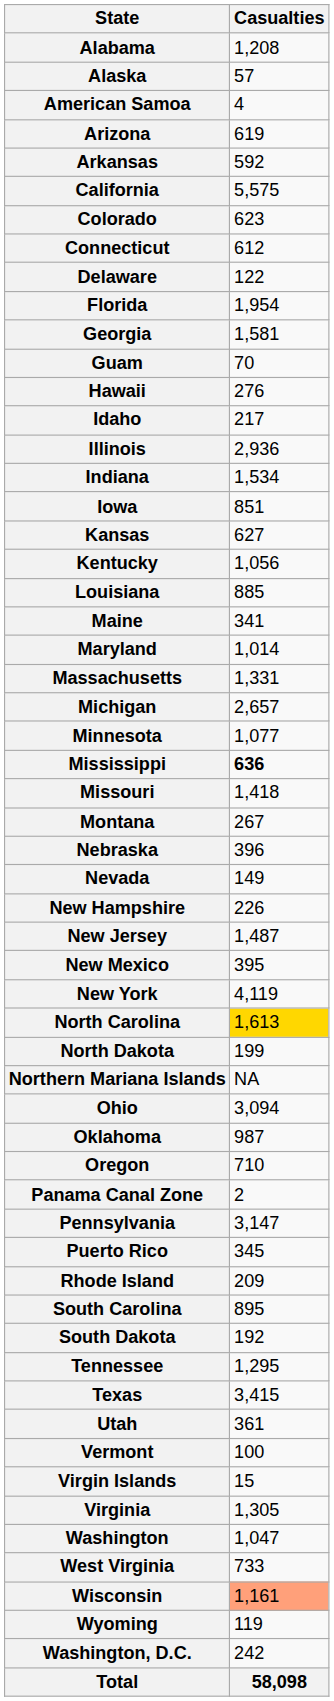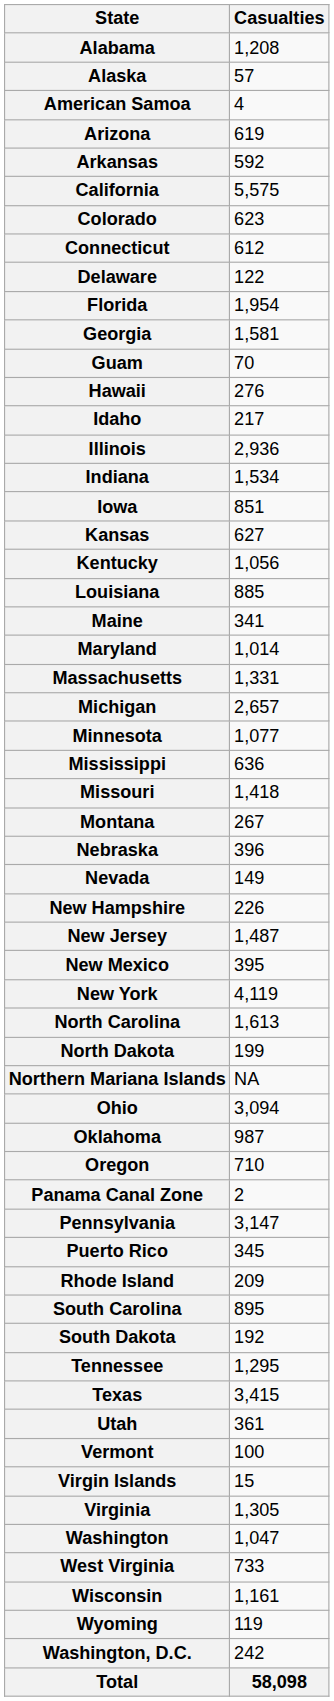(249, 764) bold -> (249, 764) normal
(257, 1022) gold background -> (257, 1022) no background
(257, 1595) lightsalmon background -> (257, 1595) no background
